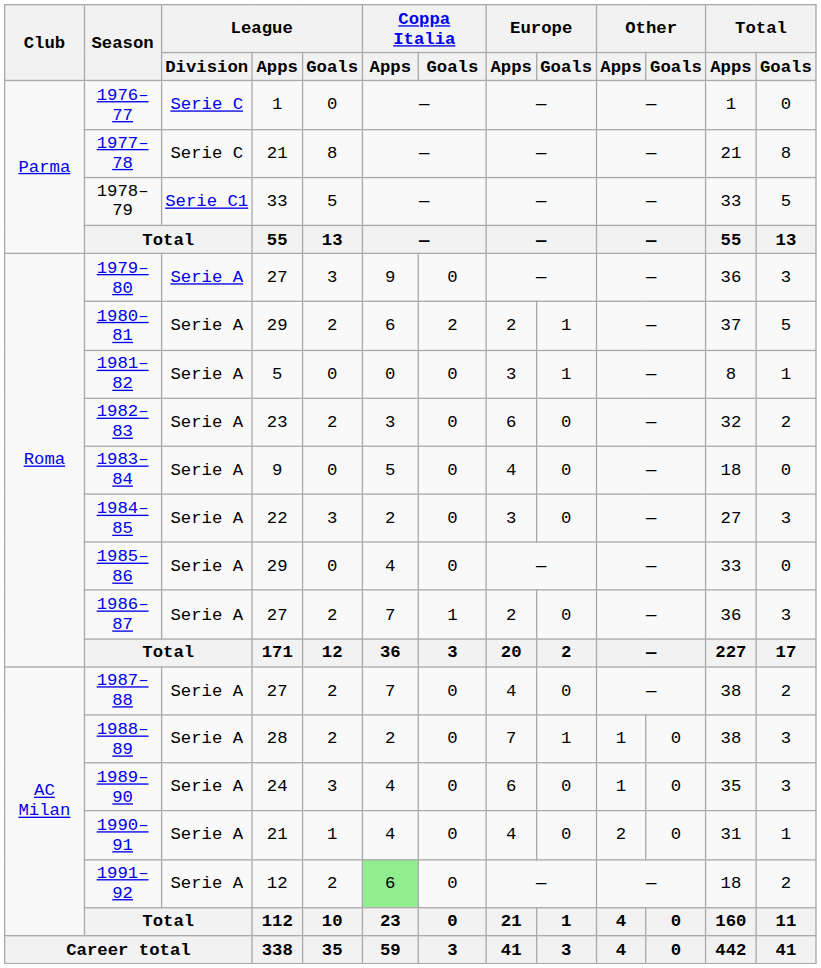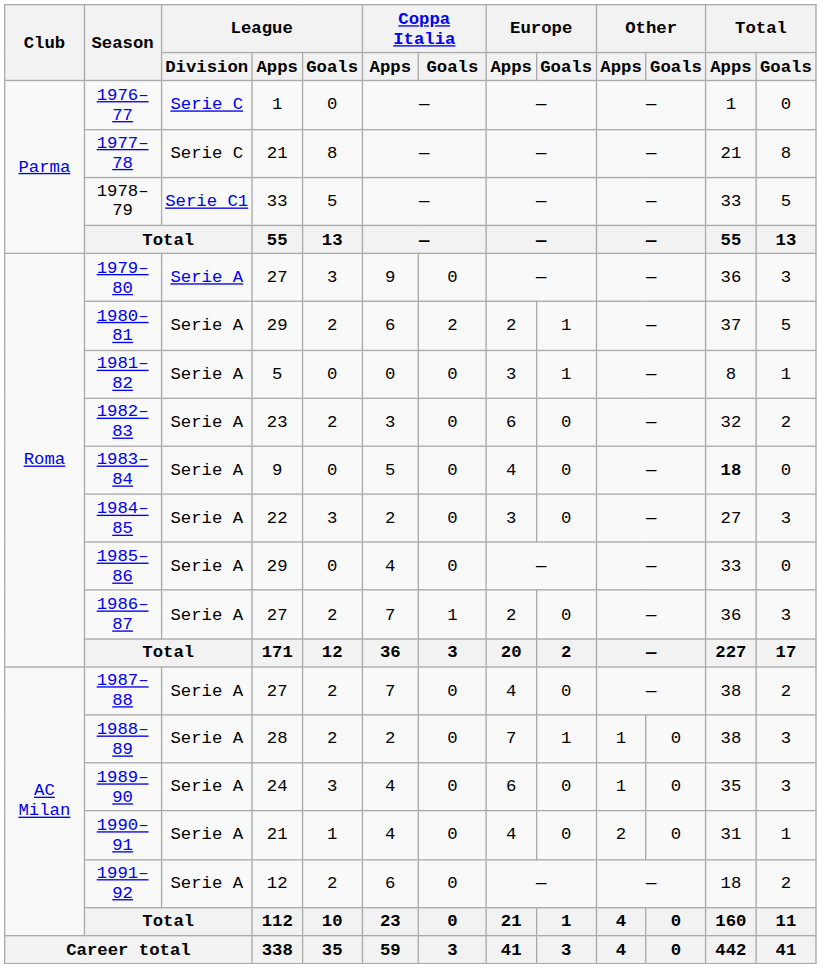(731, 470) normal -> (731, 470) bold
(390, 883) lightgreen background -> (390, 883) no background
